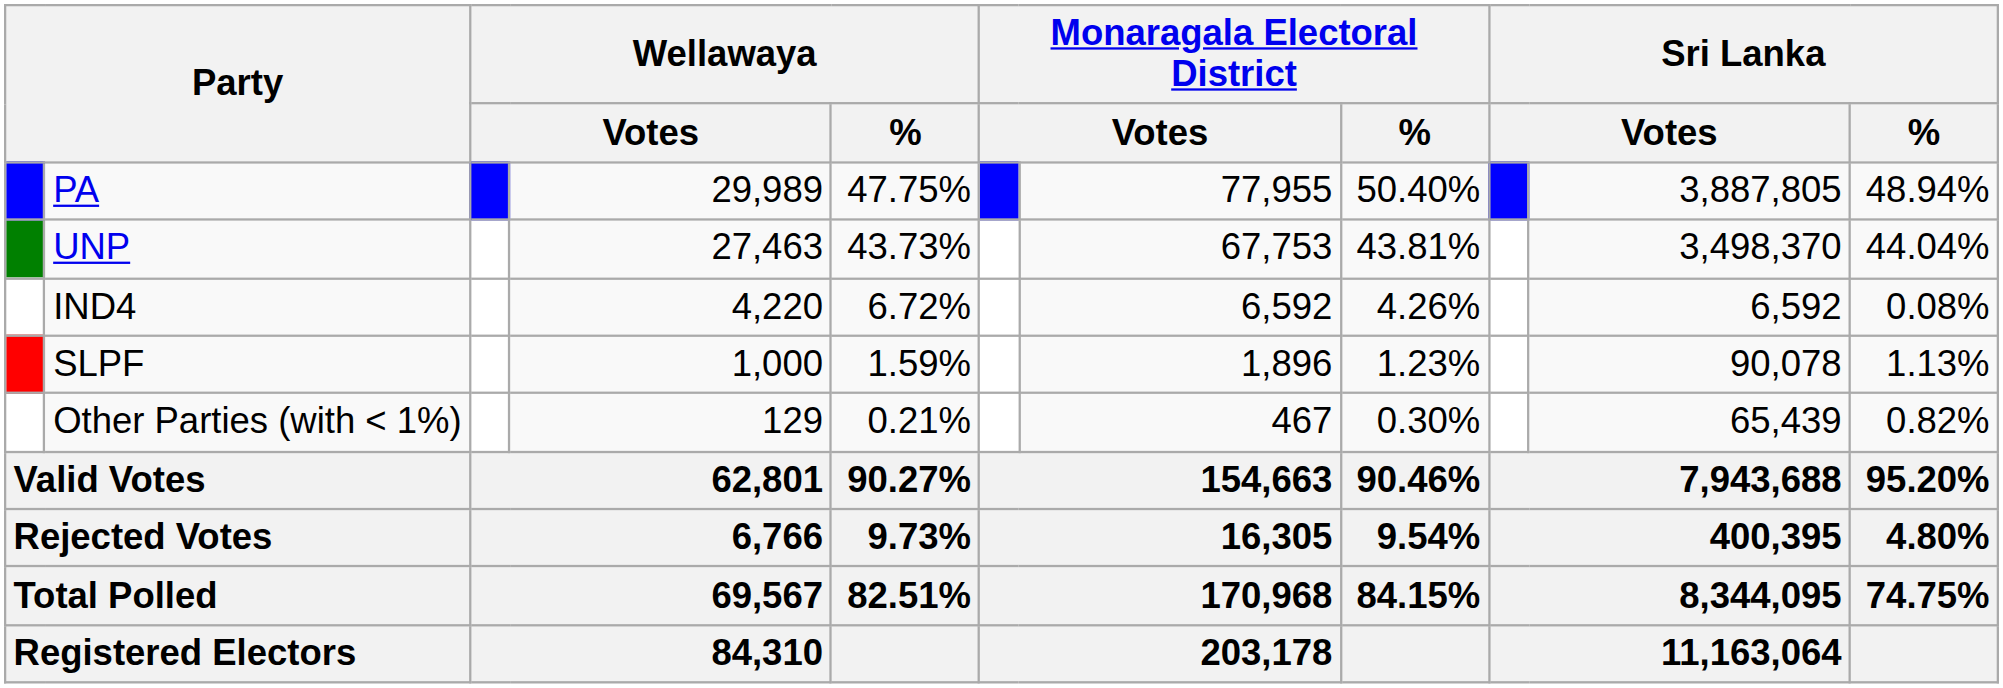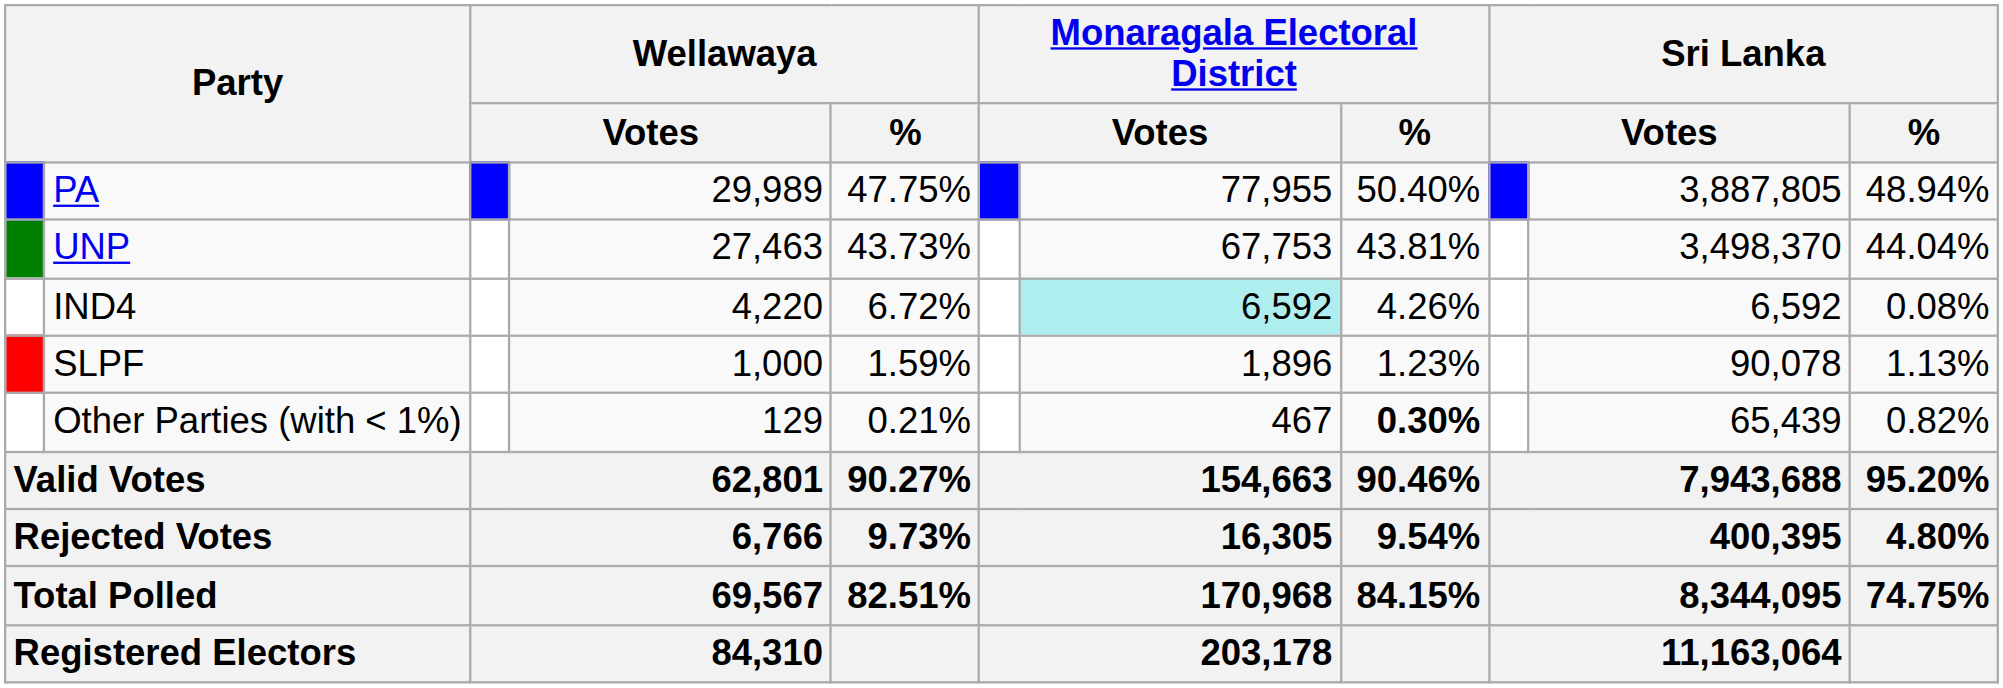(1287, 305) no background -> (1287, 305) paleturquoise background
(1429, 421) normal -> (1429, 421) bold
